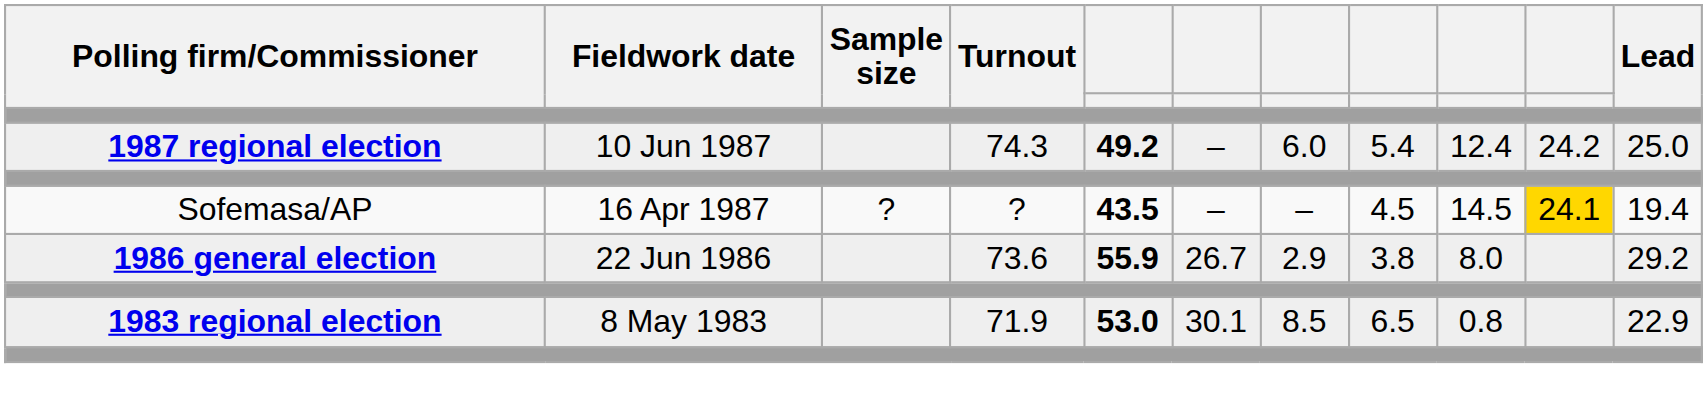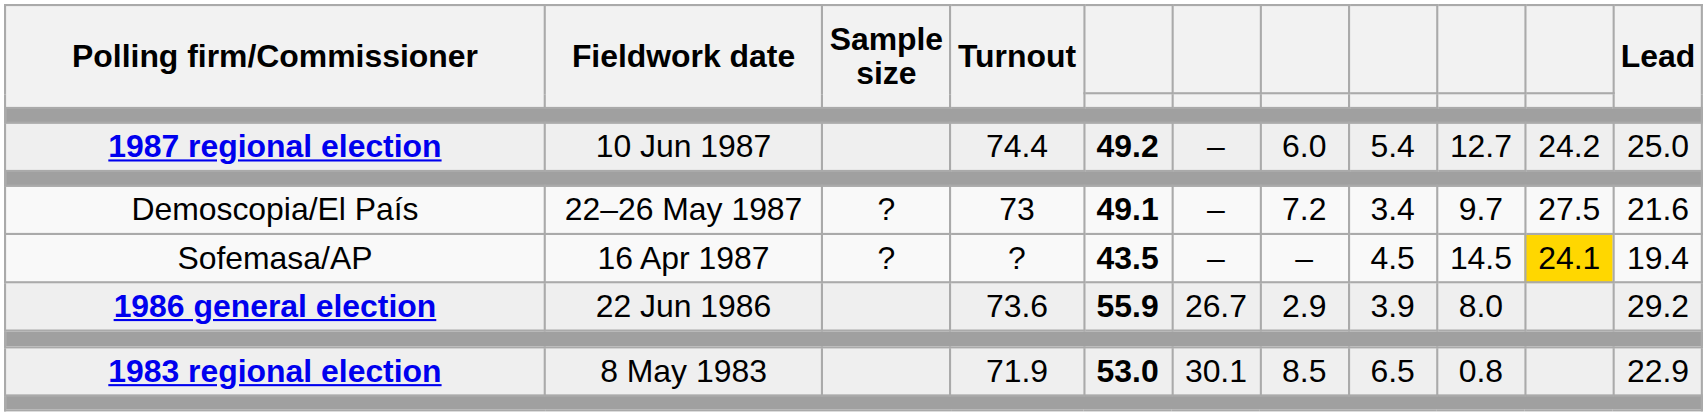(1017, 146) 74.3 -> (1017, 146) 74.4
(1481, 146) 12.4 -> (1481, 146) 12.7
+ row: (275, 210)
(1393, 258) 3.8 -> (1393, 306) 3.9
